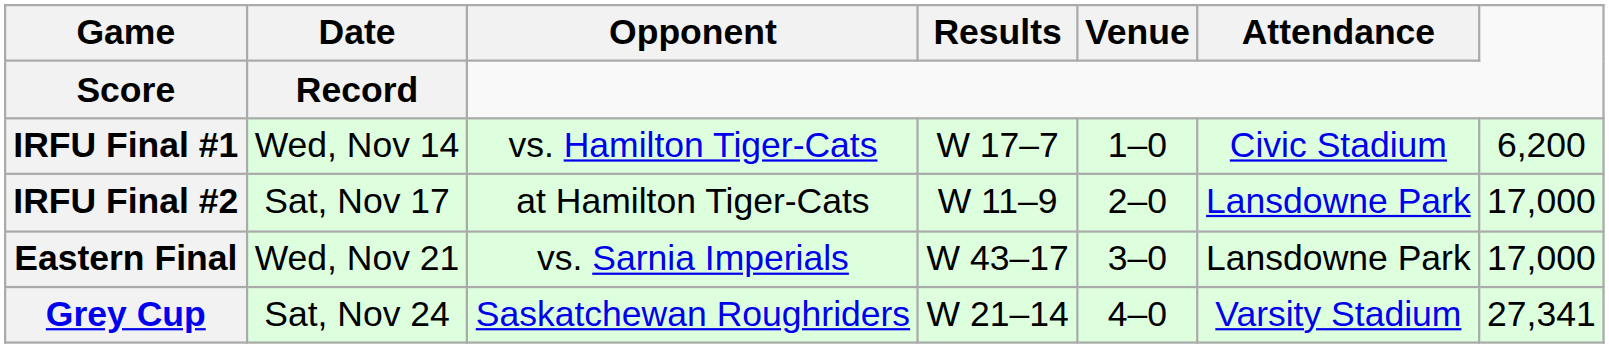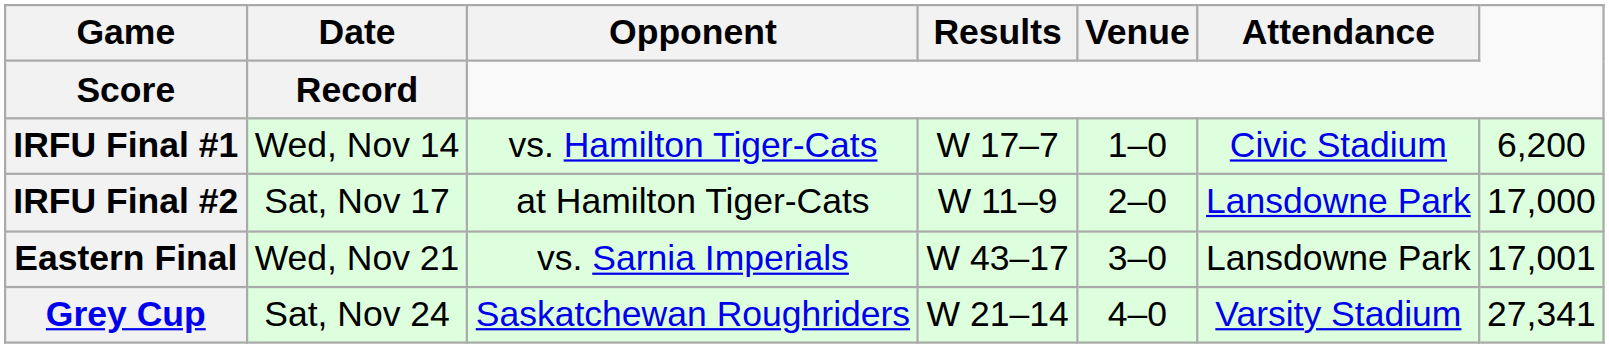(1541, 257) 17,000 -> (1541, 257) 17,001
